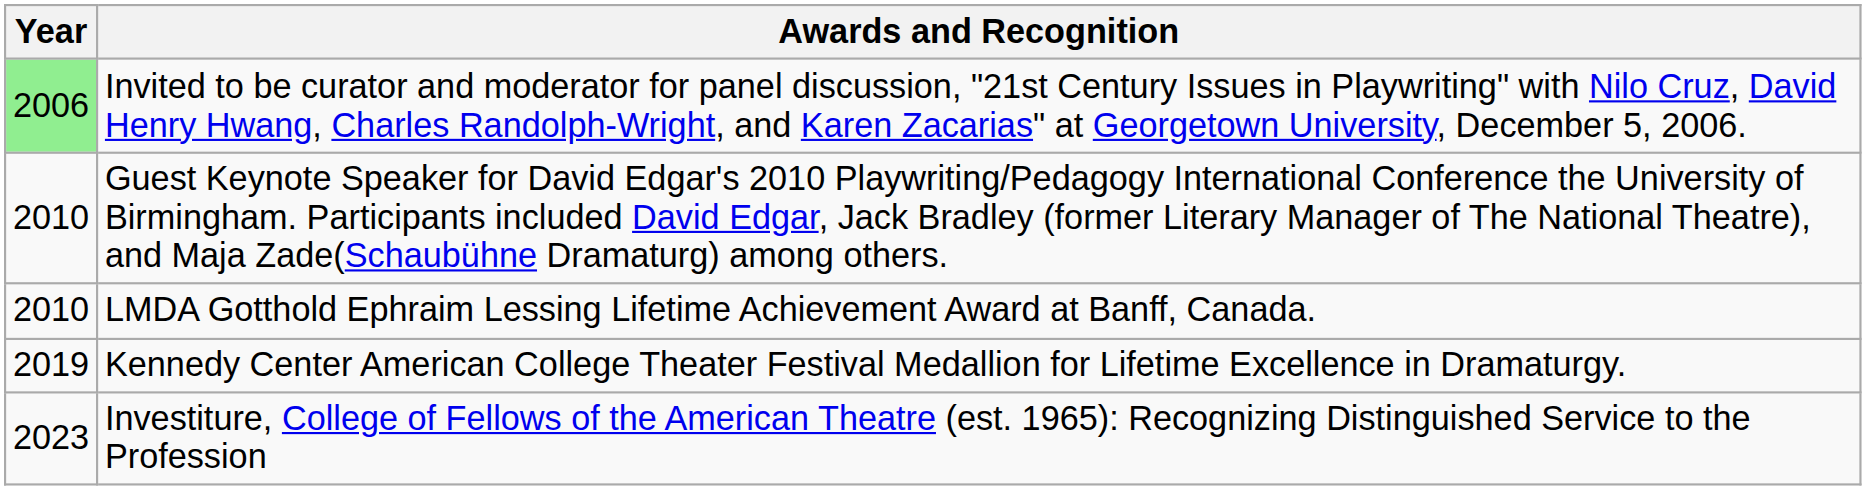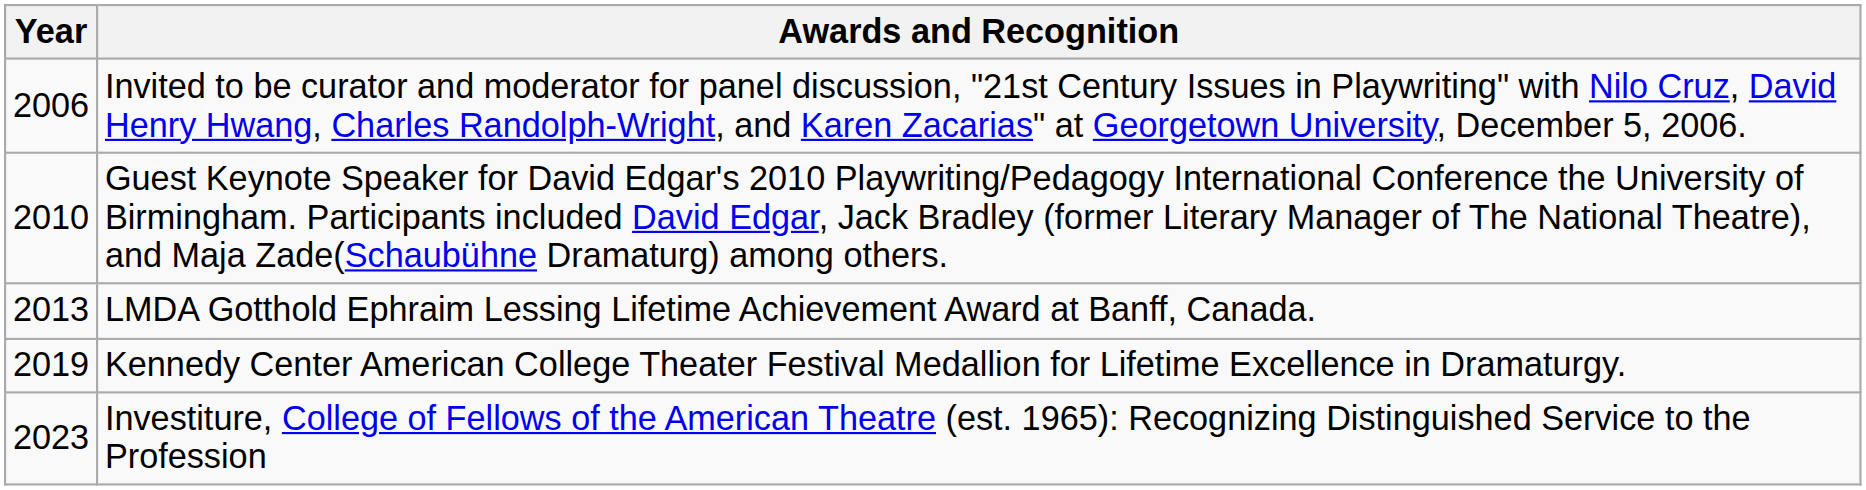(51, 105) lightgreen background -> (51, 105) no background
(51, 310) 2010 -> (51, 310) 2013
